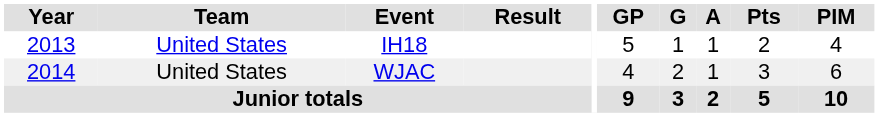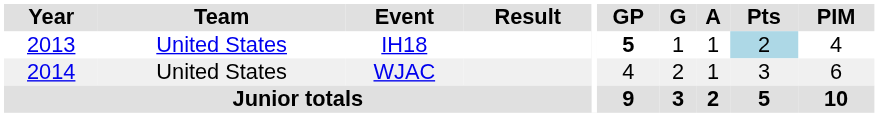(628, 44) normal -> (628, 44) bold
(764, 44) no background -> (764, 44) lightblue background
